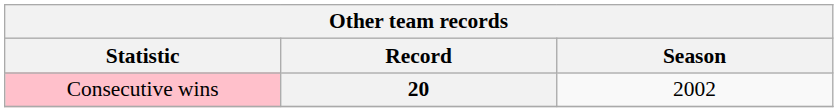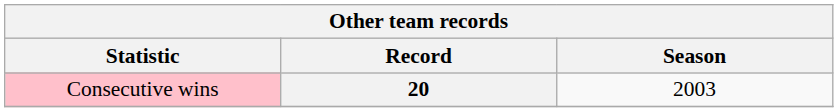(695, 89) 2002 -> (695, 89) 2003
